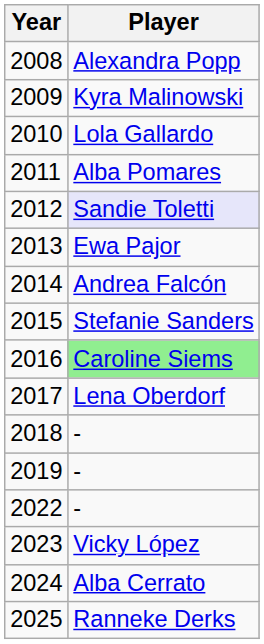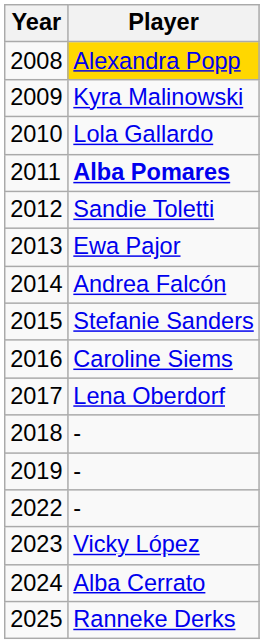(157, 60) no background -> (157, 60) gold background
(147, 172) normal -> (152, 172) bold
(144, 209) lavender background -> (144, 209) no background
(153, 358) lightgreen background -> (153, 358) no background
